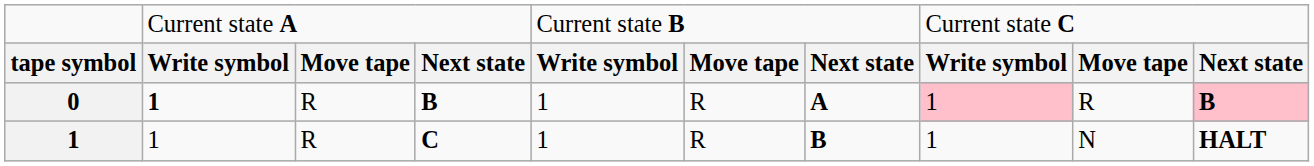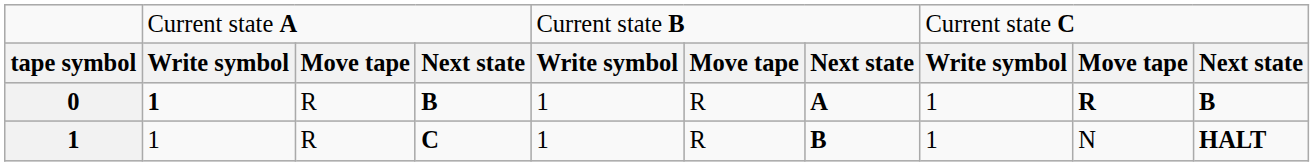(932, 101) pink background -> (932, 101) no background
(1087, 101) normal -> (1087, 101) bold
(1207, 101) pink background -> (1207, 101) no background
